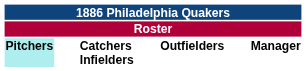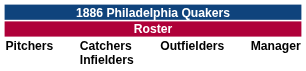(29, 46) paleturquoise background -> (29, 46) no background
